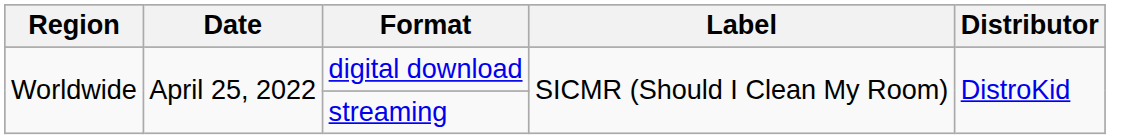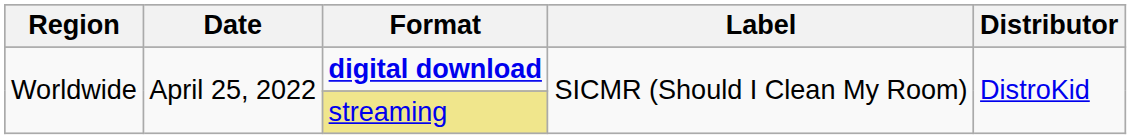(426, 68) normal -> (435, 68) bold
(388, 111) no background -> (388, 111) khaki background
